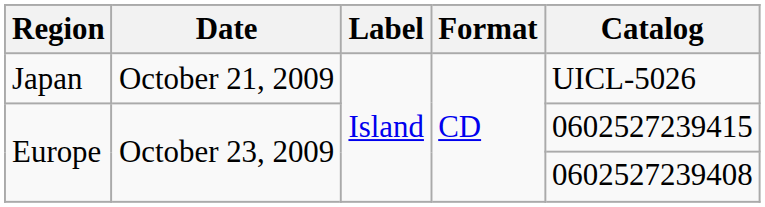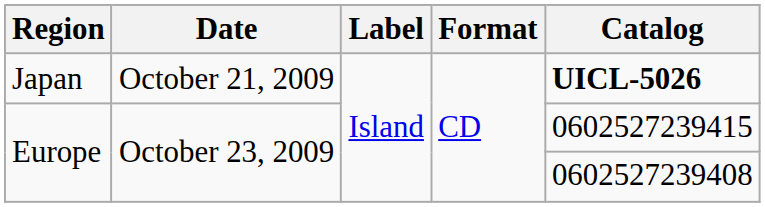(624, 77) normal -> (627, 77) bold
